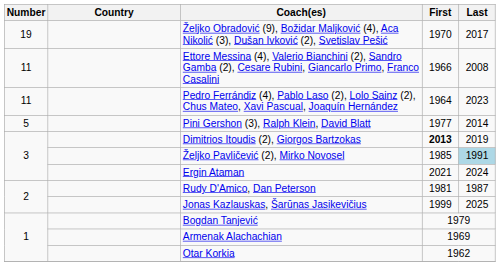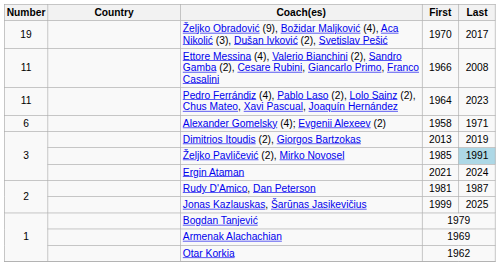+ row: (284, 123)
- row: (277, 123)
(440, 139) bold -> (440, 139) normal
